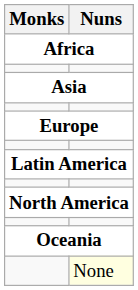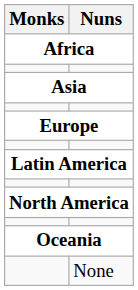(94, 270) lightyellow background -> (94, 270) no background
